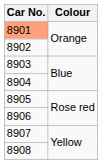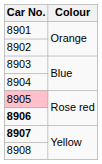(19, 30) lightsalmon background -> (19, 30) no background
(19, 99) no background -> (19, 99) pink background
(19, 116) normal -> (19, 116) bold
(19, 133) normal -> (19, 133) bold
